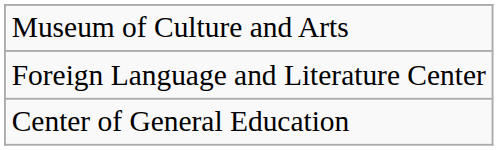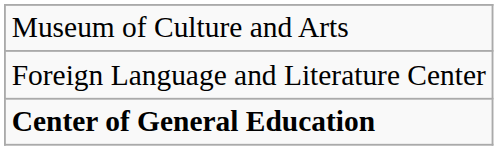(181, 121) normal -> (193, 121) bold
